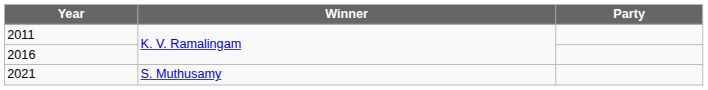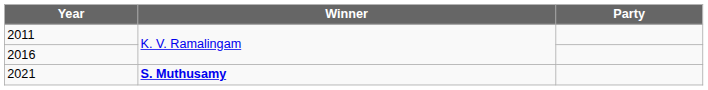(181, 74) normal -> (183, 74) bold
